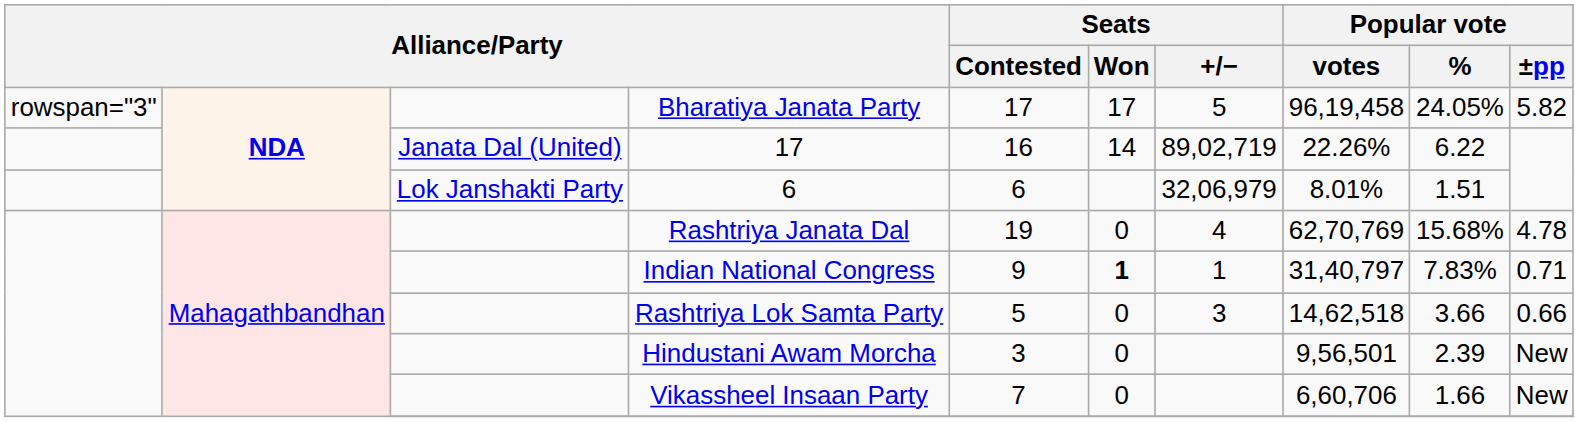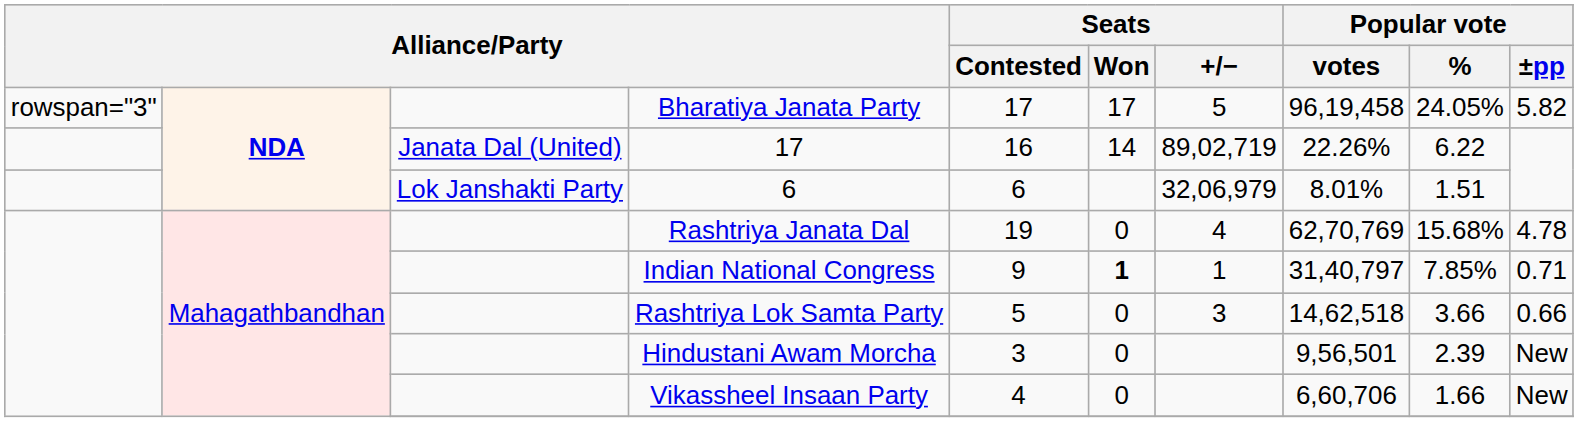(1460, 271) 7.83% -> (1460, 271) 7.85%
(1019, 395) 7 -> (1019, 395) 4
